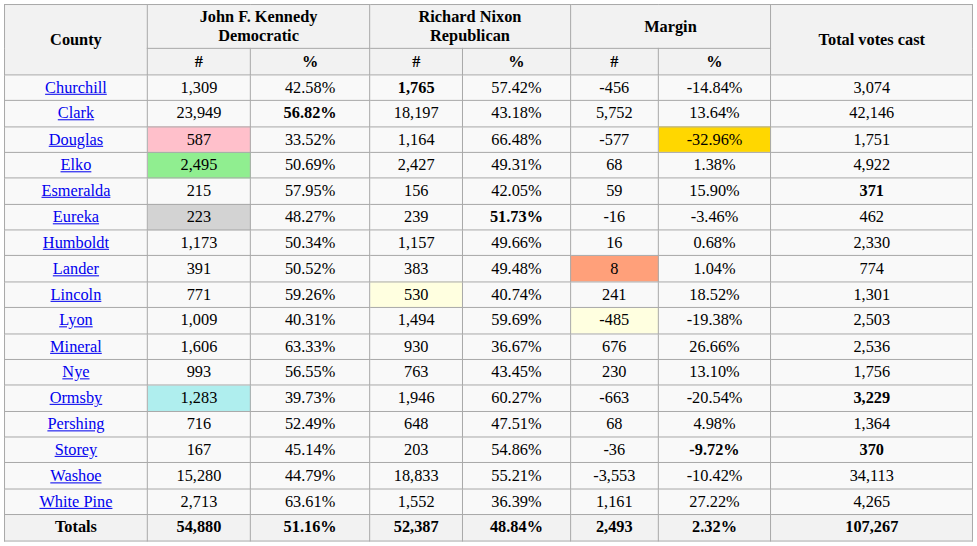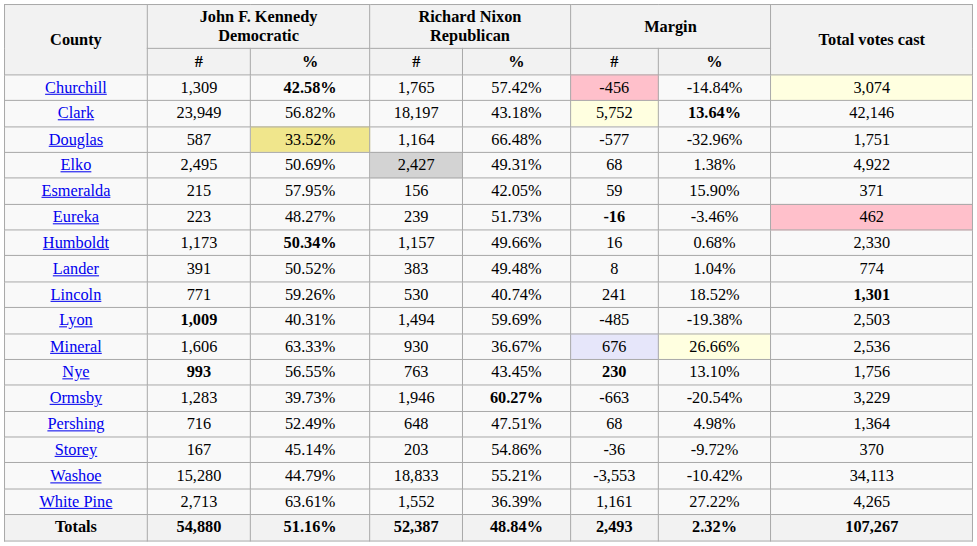(310, 87) normal -> (310, 87) bold
(416, 87) bold -> (416, 87) normal
(614, 87) no background -> (614, 87) pink background
(872, 87) no background -> (872, 87) lightyellow background
(310, 113) bold -> (310, 113) normal
(614, 113) no background -> (614, 113) lightyellow background
(715, 113) normal -> (715, 113) bold
(199, 139) pink background -> (199, 139) no background
(310, 139) no background -> (310, 139) khaki background
(715, 139) gold background -> (715, 139) no background
(199, 165) lightgreen background -> (199, 165) no background
(416, 165) no background -> (416, 165) lightgrey background
(872, 191) bold -> (872, 191) normal
(199, 216) lightgrey background -> (199, 216) no background
(516, 216) bold -> (516, 216) normal
(614, 216) normal -> (614, 216) bold
(872, 216) no background -> (872, 216) pink background
(310, 242) normal -> (310, 242) bold
(614, 268) lightsalmon background -> (614, 268) no background
(416, 294) lightyellow background -> (416, 294) no background
(872, 294) normal -> (872, 294) bold
(199, 320) normal -> (199, 320) bold
(614, 320) lightyellow background -> (614, 320) no background
(614, 346) no background -> (614, 346) lavender background
(715, 346) no background -> (715, 346) lightyellow background
(199, 372) normal -> (199, 372) bold
(614, 372) normal -> (614, 372) bold
(199, 398) paleturquoise background -> (199, 398) no background
(516, 398) normal -> (516, 398) bold
(872, 398) bold -> (872, 398) normal
(715, 449) bold -> (715, 449) normal
(872, 449) bold -> (872, 449) normal
